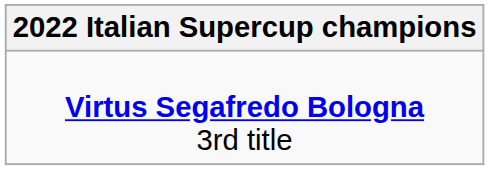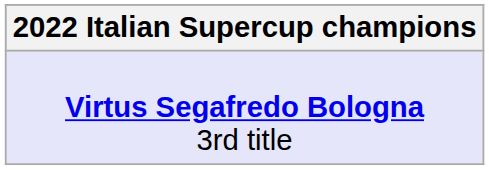(245, 123) no background -> (245, 123) lavender background
